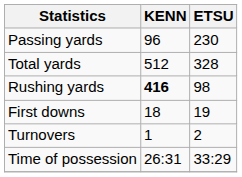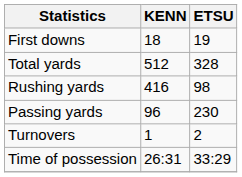rows swapped: (46, 111) <-> (55, 40)
(156, 87) bold -> (156, 87) normal
